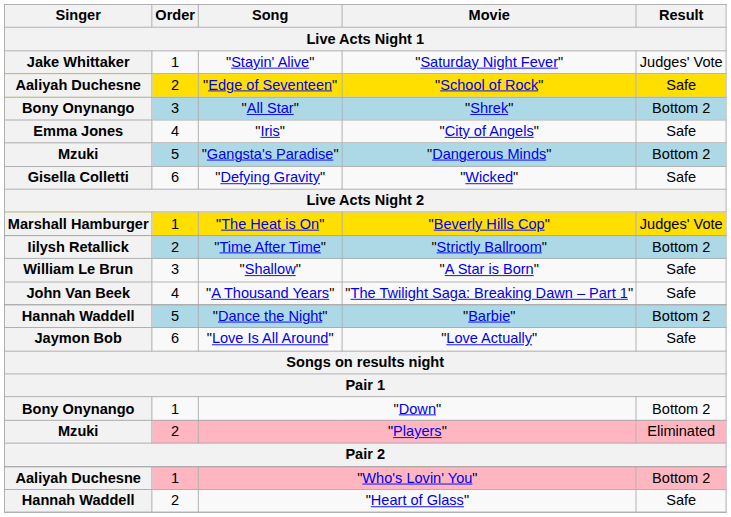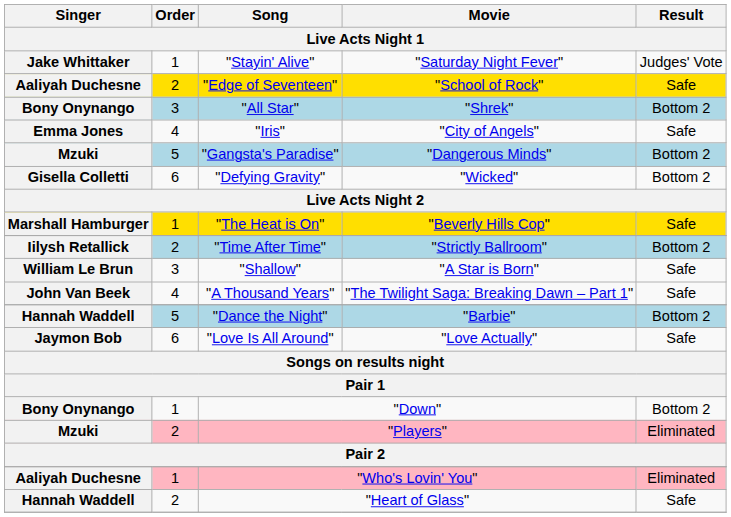(681, 177) Safe -> (681, 177) Bottom 2
(681, 223) Judges' Vote -> (681, 223) Safe
(681, 477) Bottom 2 -> (681, 477) Eliminated
